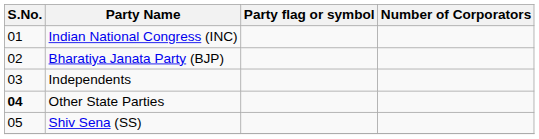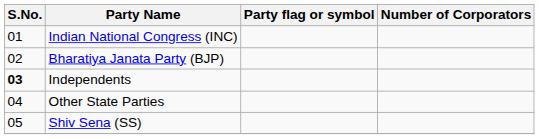(15, 79) normal -> (15, 79) bold
(15, 101) bold -> (15, 101) normal
